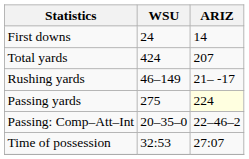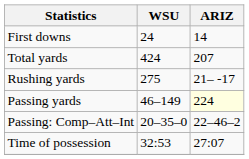(160, 79) 46–149 -> (150, 79) 275
(150, 100) 275 -> (160, 100) 46–149
